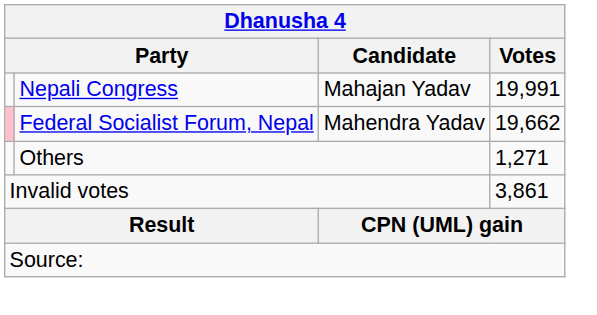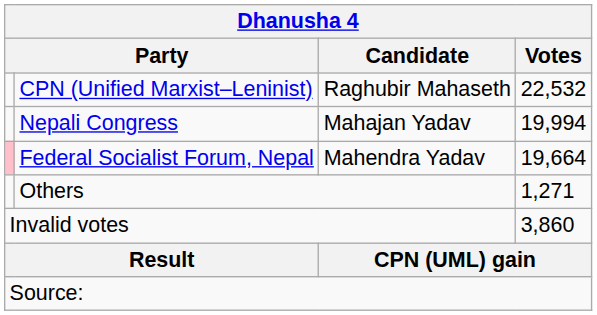+ row: (166, 89)
(528, 89) 19,991 -> (553, 123) 19,994
(528, 123) 19,662 -> (553, 157) 19,664
(522, 191) 3,861 -> (548, 225) 3,860
